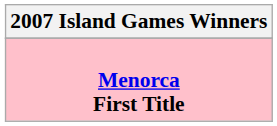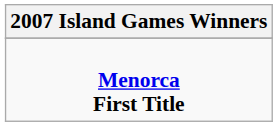(139, 91) pink background -> (139, 91) no background
